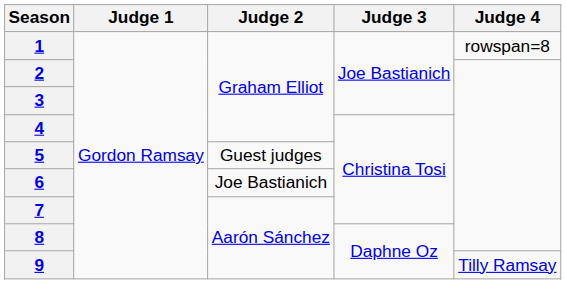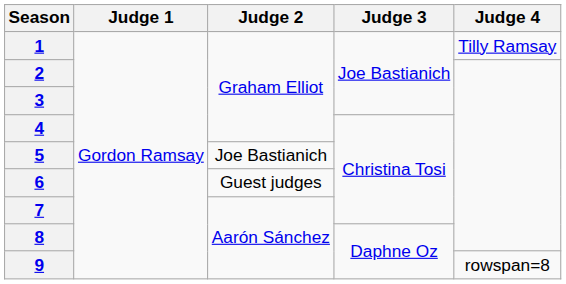(507, 45) rowspan=8 -> (507, 45) Tilly Ramsay
(271, 155) Guest judges -> (271, 155) Joe Bastianich
(271, 182) Joe Bastianich -> (271, 182) Guest judges
(507, 264) Tilly Ramsay -> (507, 264) rowspan=8
